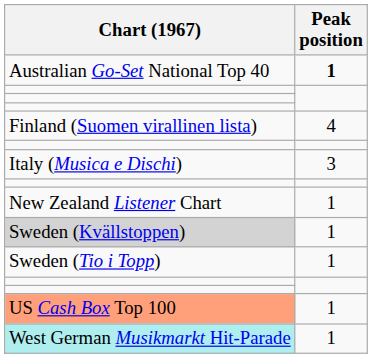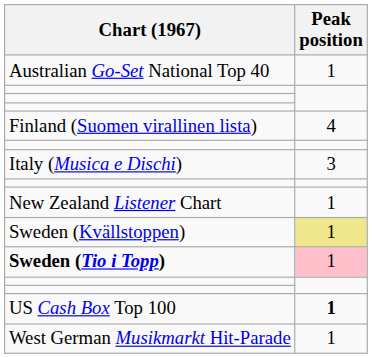(331, 70) bold -> (331, 70) normal
(97, 231) lightgrey background -> (97, 231) no background
(331, 231) no background -> (331, 231) khaki background
(85, 261) normal -> (87, 261) bold
(331, 261) no background -> (331, 261) pink background
(92, 308) lightsalmon background -> (92, 308) no background
(331, 308) normal -> (331, 308) bold
(150, 338) paleturquoise background -> (150, 338) no background
